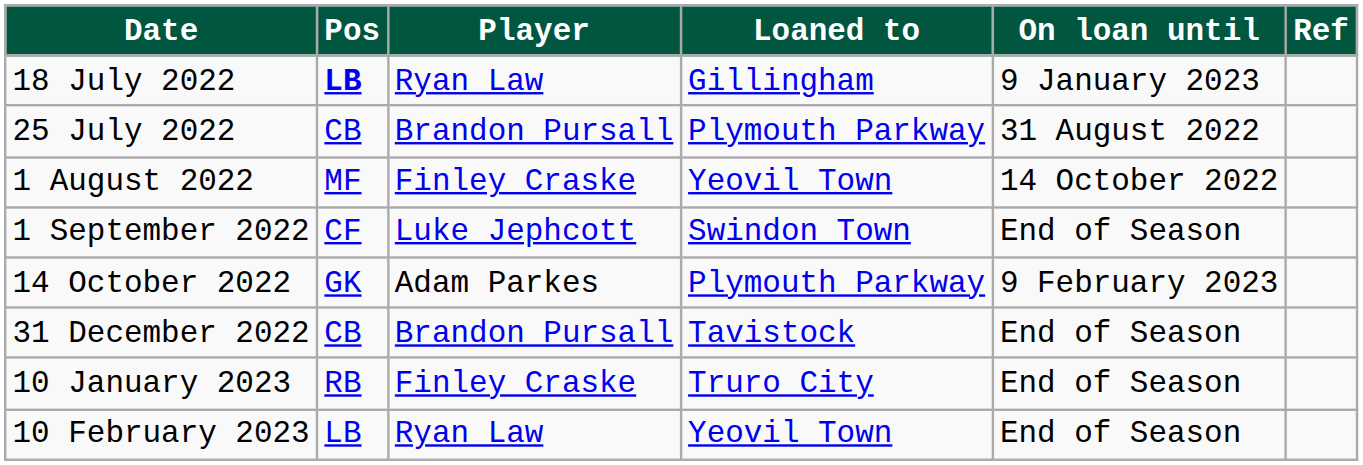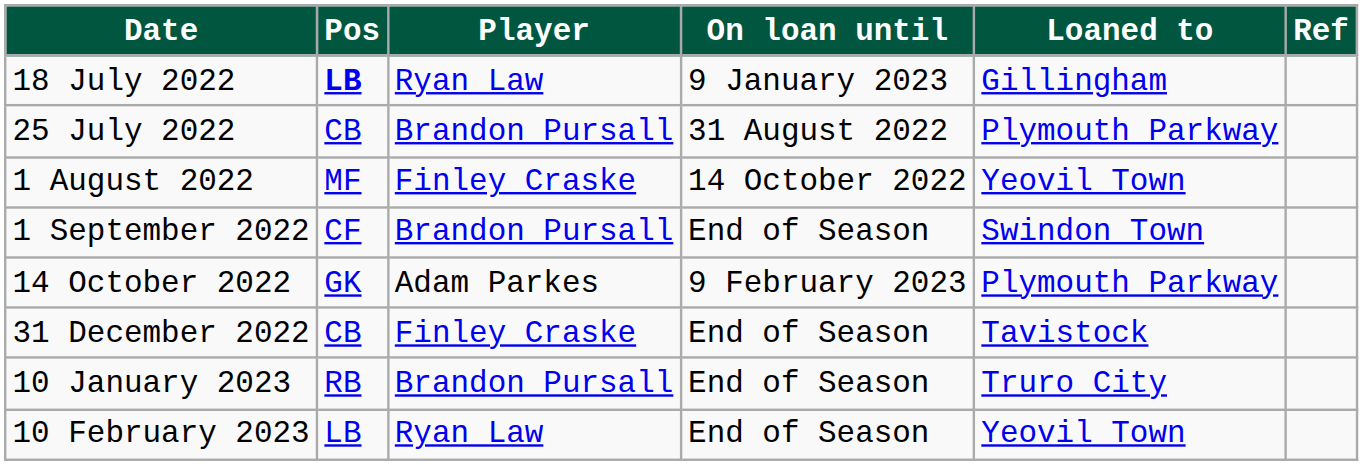columns swapped: (837, 30) <-> (1139, 30)
(515, 232) Luke Jephcott -> (534, 232) Brandon Pursall
(534, 333) Brandon Pursall -> (515, 333) Finley Craske
(515, 383) Finley Craske -> (534, 383) Brandon Pursall
